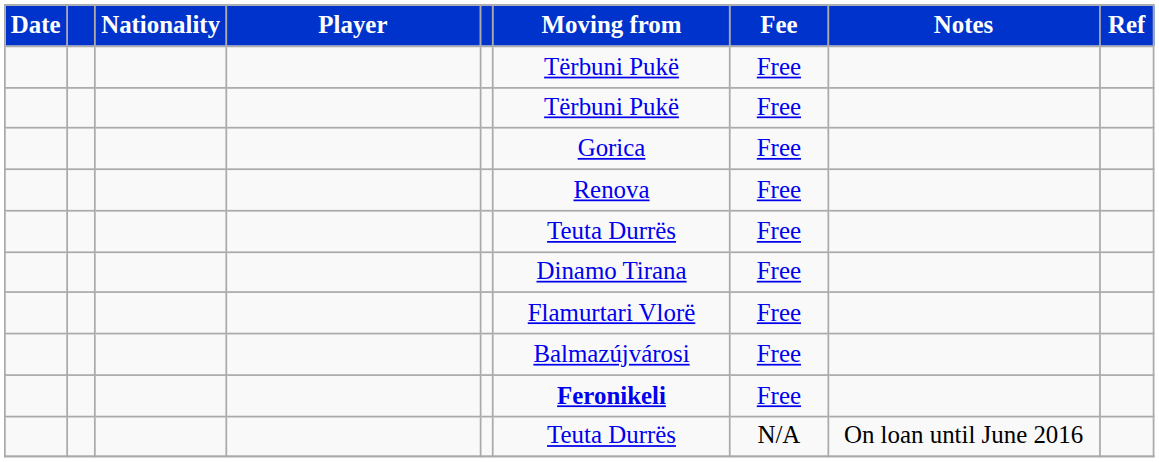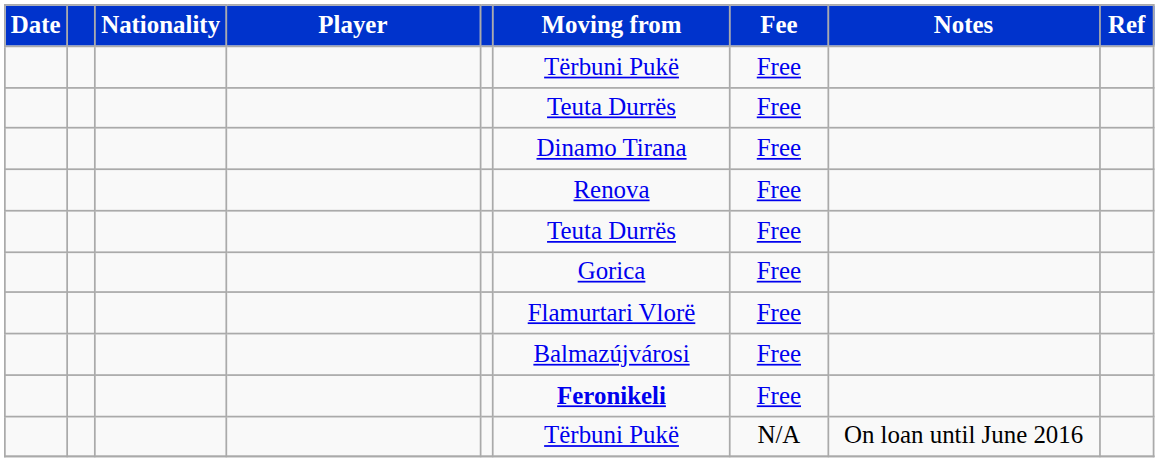(612, 107) Tërbuni Pukë -> (612, 107) Teuta Durrës
(612, 148) Gorica -> (612, 148) Dinamo Tirana
(612, 271) Dinamo Tirana -> (612, 271) Gorica
(612, 436) Teuta Durrës -> (612, 436) Tërbuni Pukë
